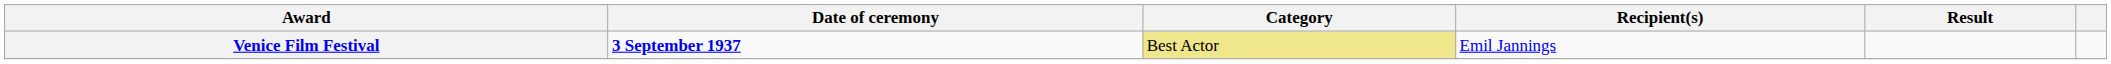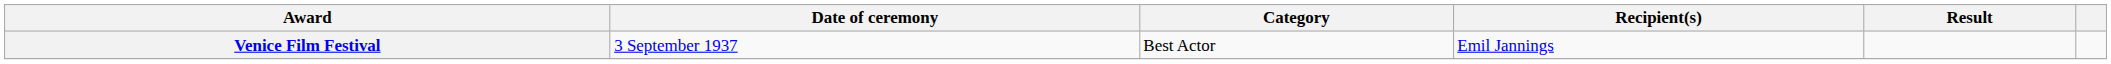(676, 44) bold -> (676, 44) normal
(1183, 44) khaki background -> (1179, 44) no background
